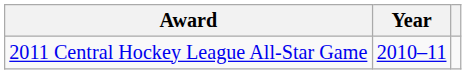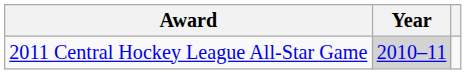(412, 52) no background -> (412, 52) lightgrey background
